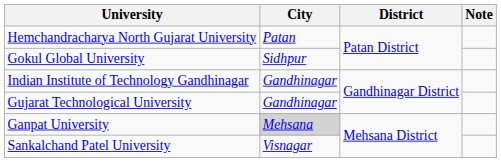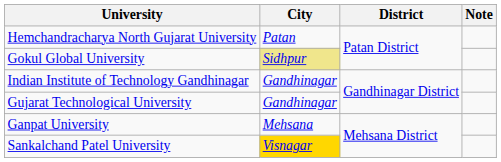(284, 59) no background -> (284, 59) khaki background
(288, 124) lightgrey background -> (288, 124) no background
(287, 146) no background -> (287, 146) gold background
